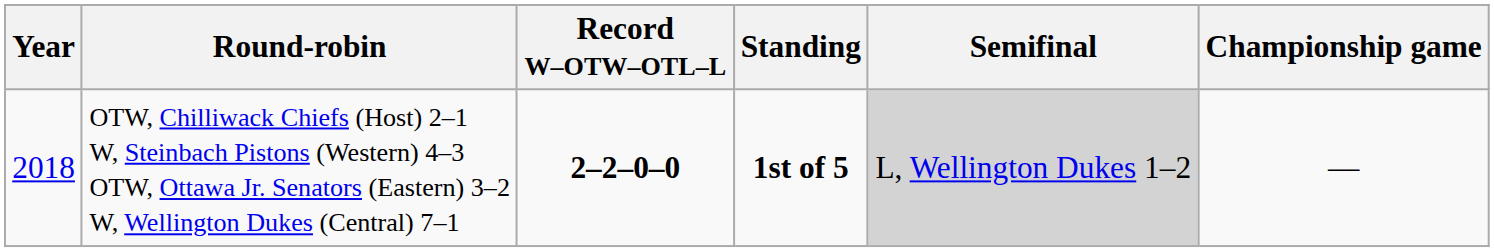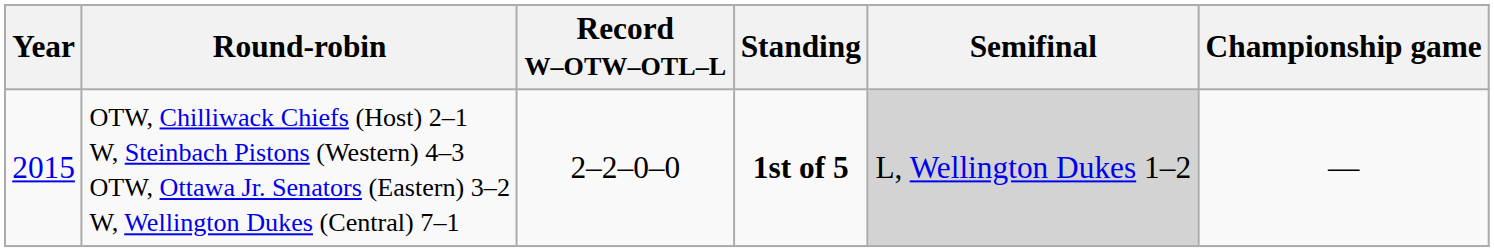(44, 167) 2018 -> (44, 167) 2015
(625, 167) bold -> (625, 167) normal
